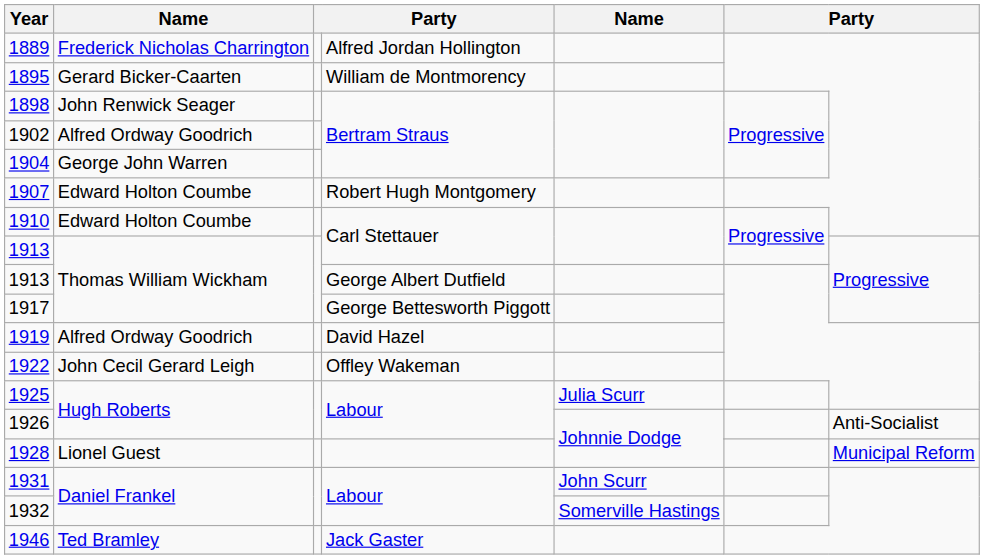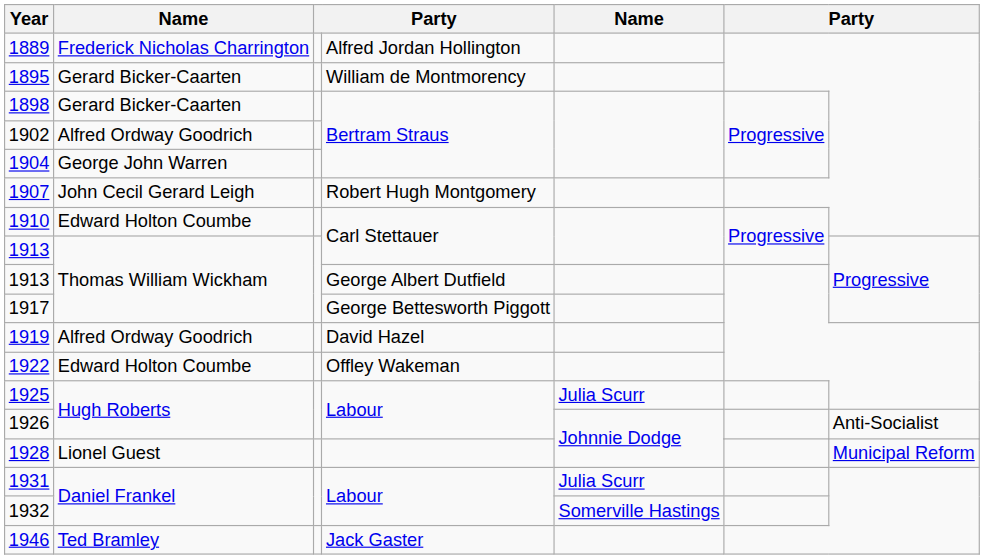(146, 105) John Renwick Seager -> (150, 105) Gerard Bicker-Caarten
(155, 192) Edward Holton Coumbe -> (156, 192) John Cecil Gerard Leigh
(156, 366) John Cecil Gerard Leigh -> (155, 366) Edward Holton Coumbe
(603, 481) John Scurr -> (602, 481) Julia Scurr
